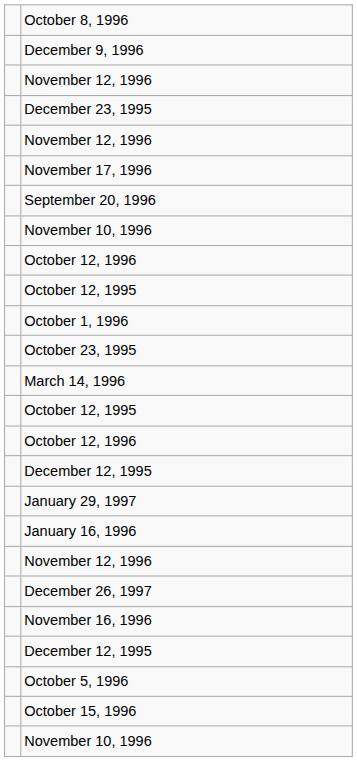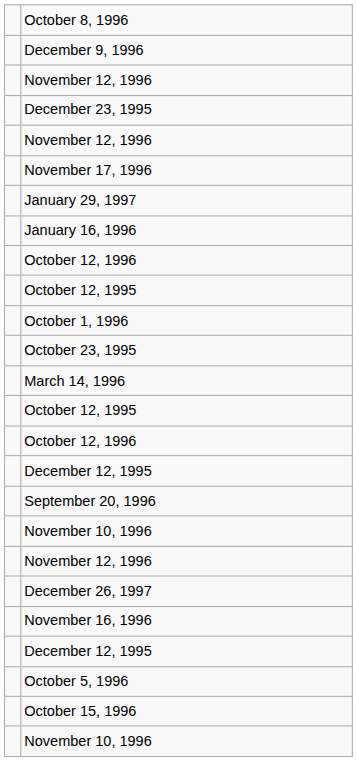(90, 200) September 20, 1996 -> (80, 200) January 29, 1997
(88, 230) November 10, 1996 -> (80, 230) January 16, 1996
(80, 501) January 29, 1997 -> (90, 501) September 20, 1996
(80, 531) January 16, 1996 -> (88, 531) November 10, 1996
